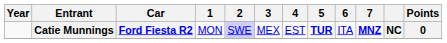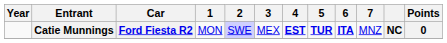(295, 30) normal -> (295, 30) bold
(345, 30) normal -> (346, 30) bold
(370, 30) bold -> (370, 30) normal
